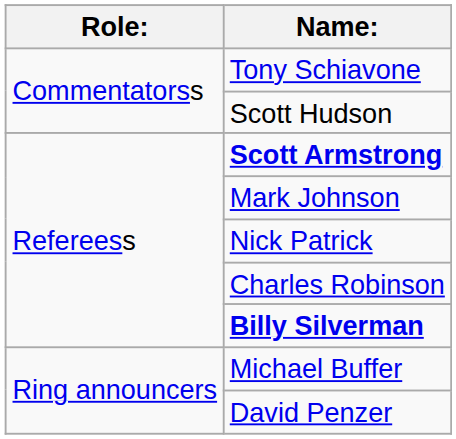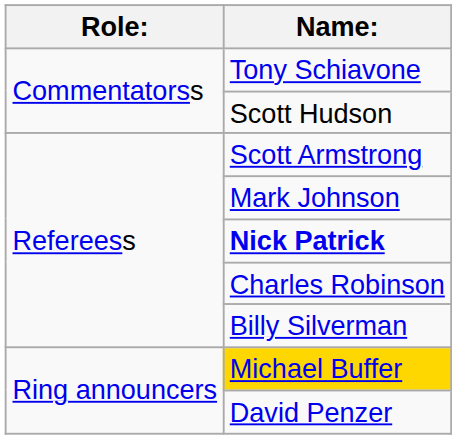(336, 155) bold -> (326, 155) normal
(301, 241) normal -> (307, 241) bold
(327, 326) bold -> (318, 326) normal
(316, 369) no background -> (316, 369) gold background
